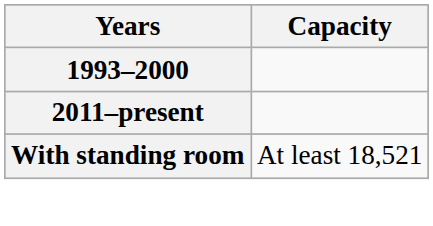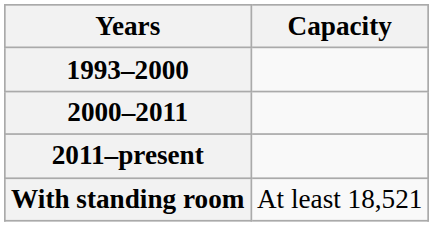+ row: (128, 112)
